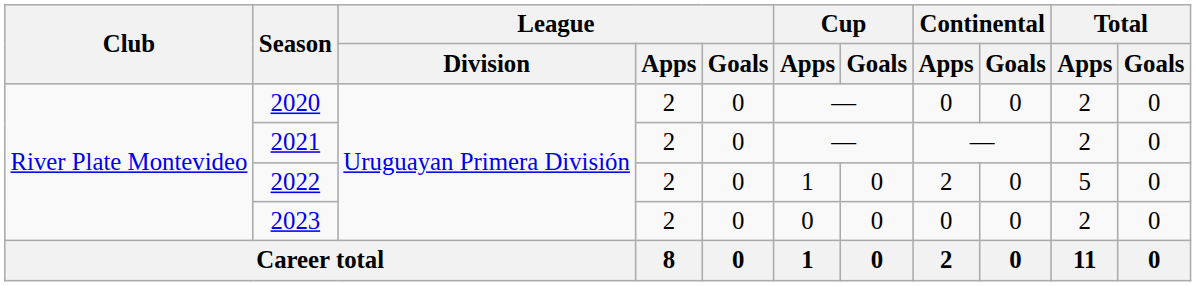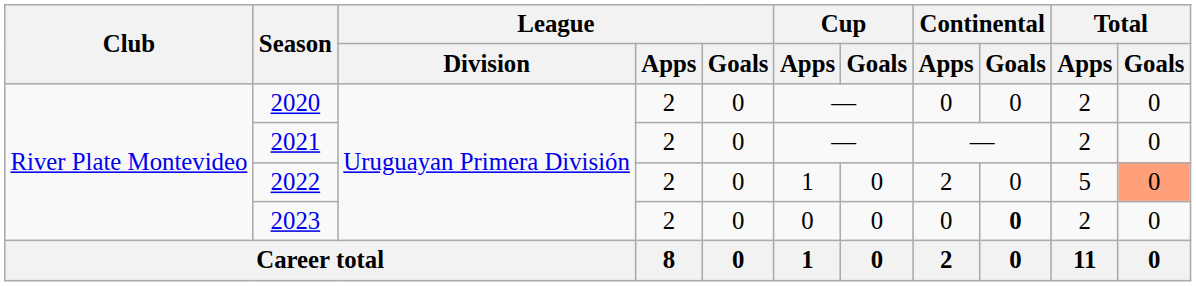(1154, 181) no background -> (1154, 181) lightsalmon background
(1015, 220) normal -> (1015, 220) bold
